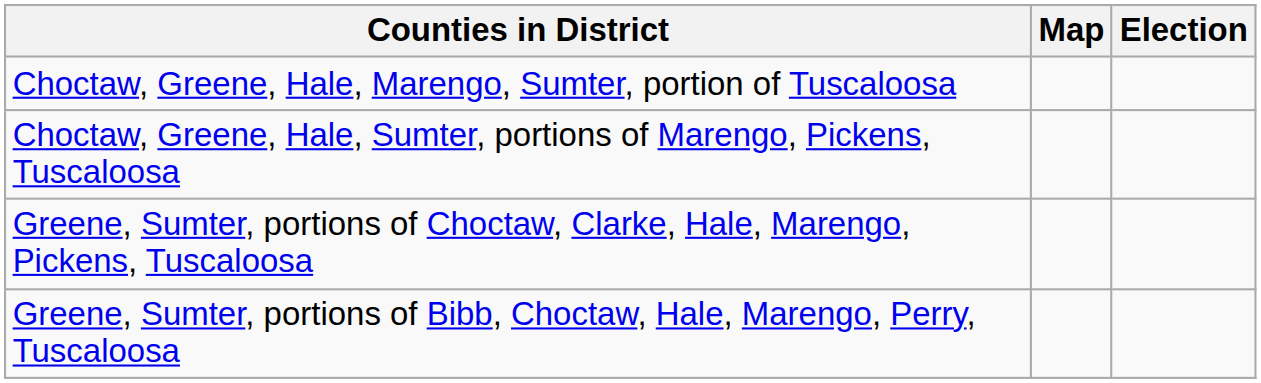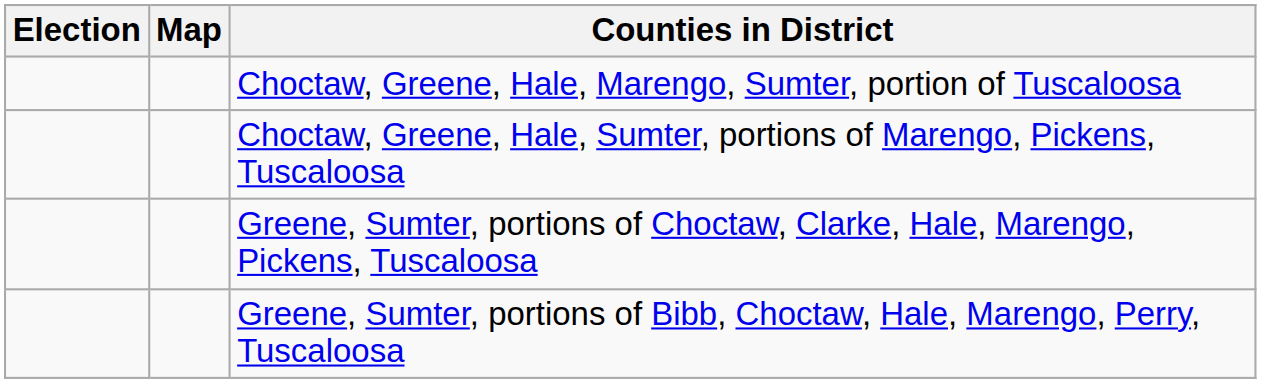columns swapped: (1184, 30) <-> (518, 30)
